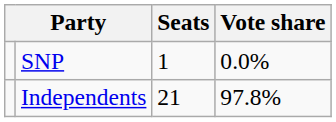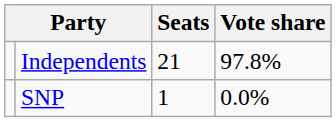rows swapped: (84, 97) <-> (43, 60)
